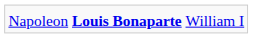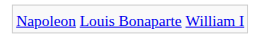(127, 20) bold -> (131, 20) normal
